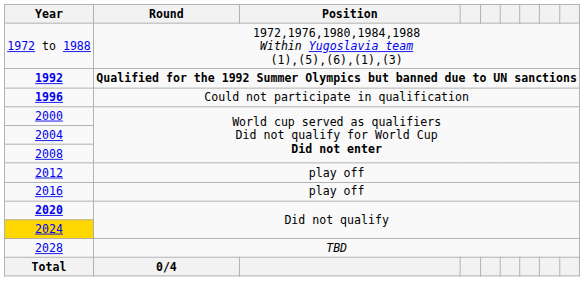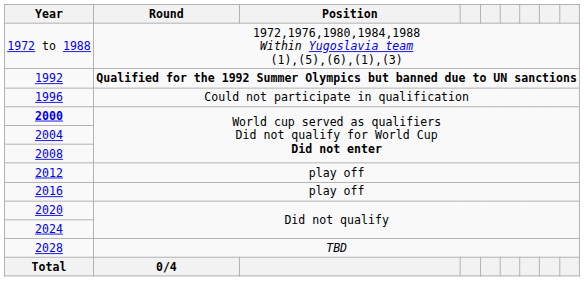(49, 78) bold -> (49, 78) normal
(49, 97) bold -> (49, 97) normal
(49, 116) normal -> (49, 116) bold
(49, 210) bold -> (49, 210) normal
(49, 229) gold background -> (49, 229) no background
